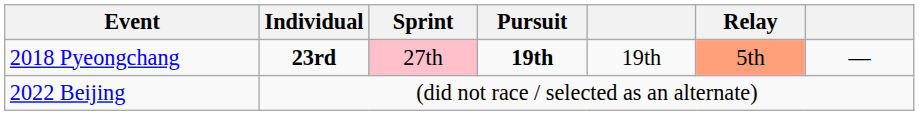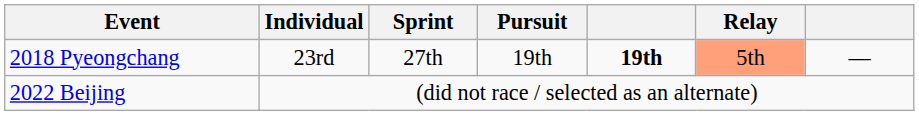(314, 57) bold -> (314, 57) normal
(423, 57) pink background -> (423, 57) no background
(532, 57) bold -> (532, 57) normal
(641, 57) normal -> (641, 57) bold
